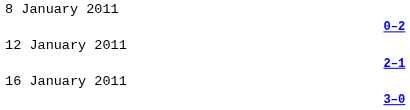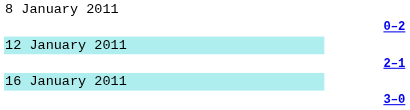(66, 45) no background -> (66, 45) paleturquoise background
(66, 82) no background -> (66, 82) paleturquoise background
